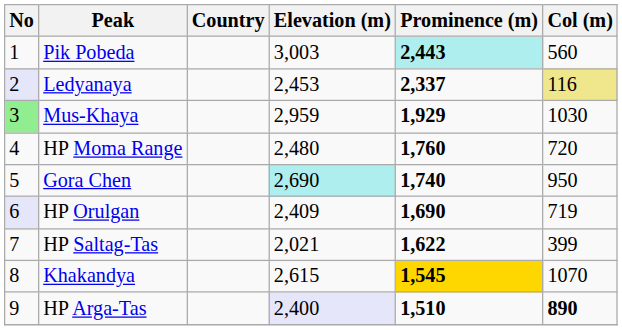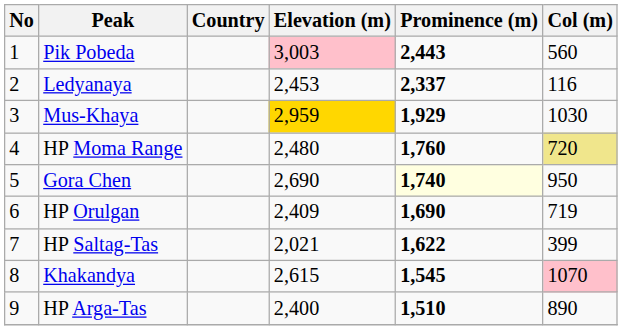(297, 52) no background -> (297, 52) pink background
(423, 52) paleturquoise background -> (423, 52) no background
(14, 84) lavender background -> (14, 84) no background
(562, 84) khaki background -> (562, 84) no background
(14, 116) lightgreen background -> (14, 116) no background
(297, 116) no background -> (297, 116) gold background
(562, 148) no background -> (562, 148) khaki background
(297, 180) paleturquoise background -> (297, 180) no background
(423, 180) no background -> (423, 180) lightyellow background
(14, 212) lavender background -> (14, 212) no background
(423, 276) gold background -> (423, 276) no background
(568, 276) no background -> (568, 276) pink background
(297, 308) lavender background -> (297, 308) no background
(562, 308) bold -> (562, 308) normal
